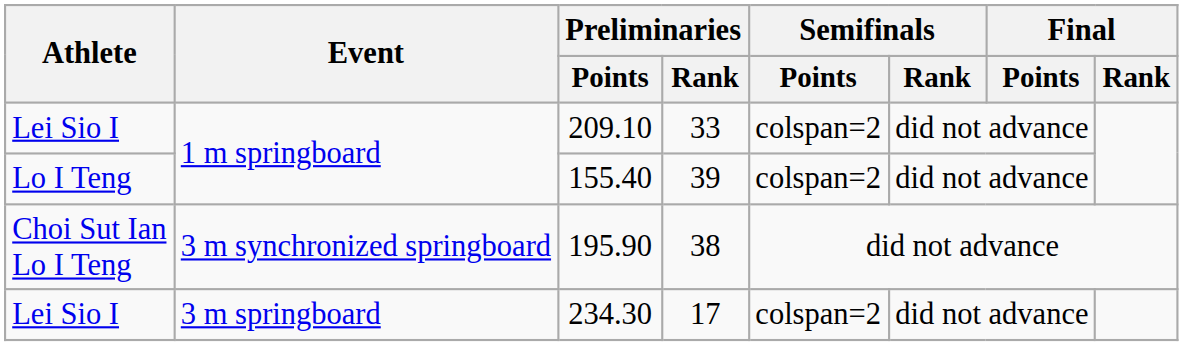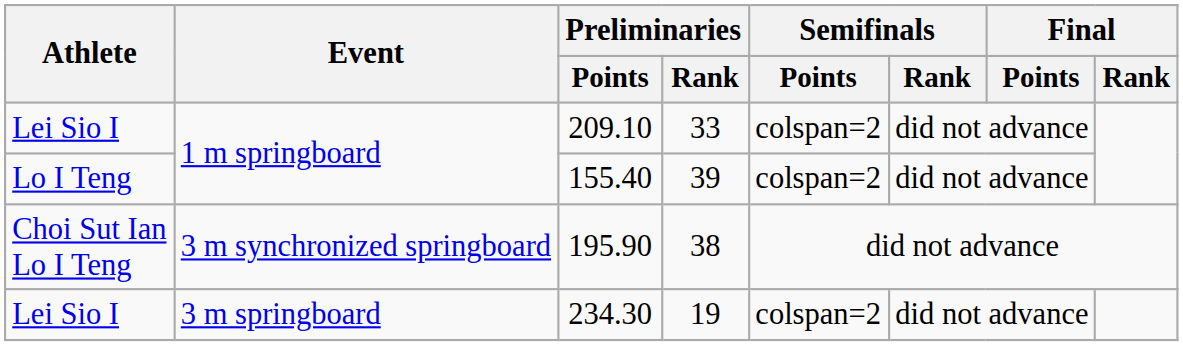(705, 315) 17 -> (705, 315) 19
